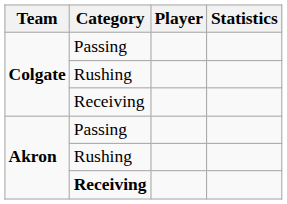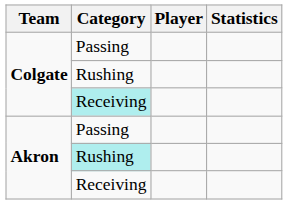(109, 101) no background -> (111, 101) paleturquoise background
(103, 157) no background -> (105, 157) paleturquoise background
(110, 184) bold -> (111, 184) normal
